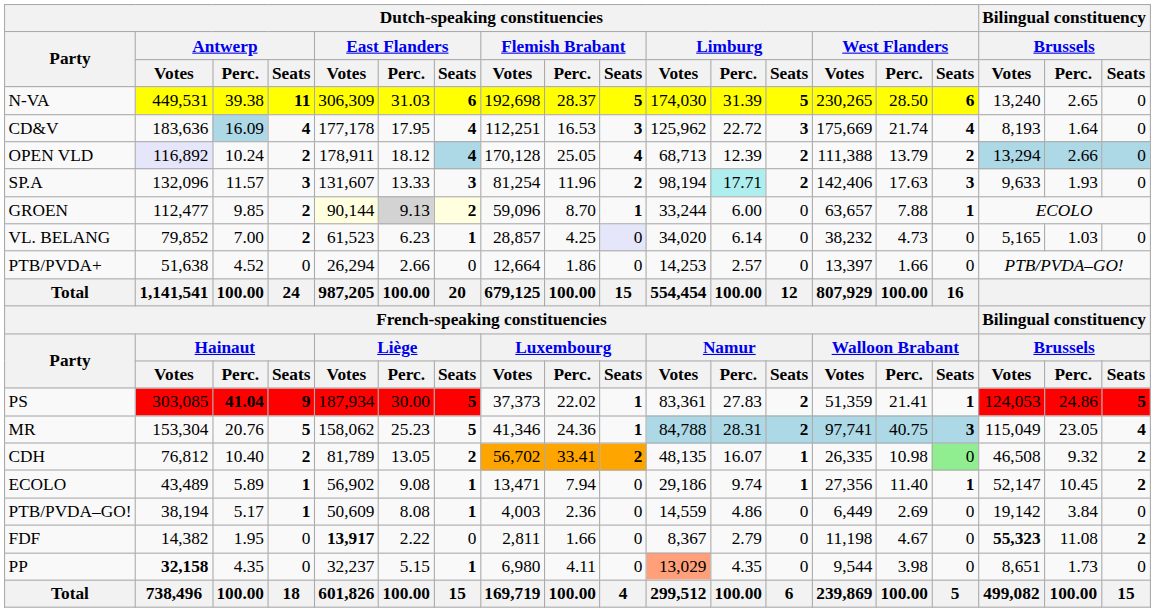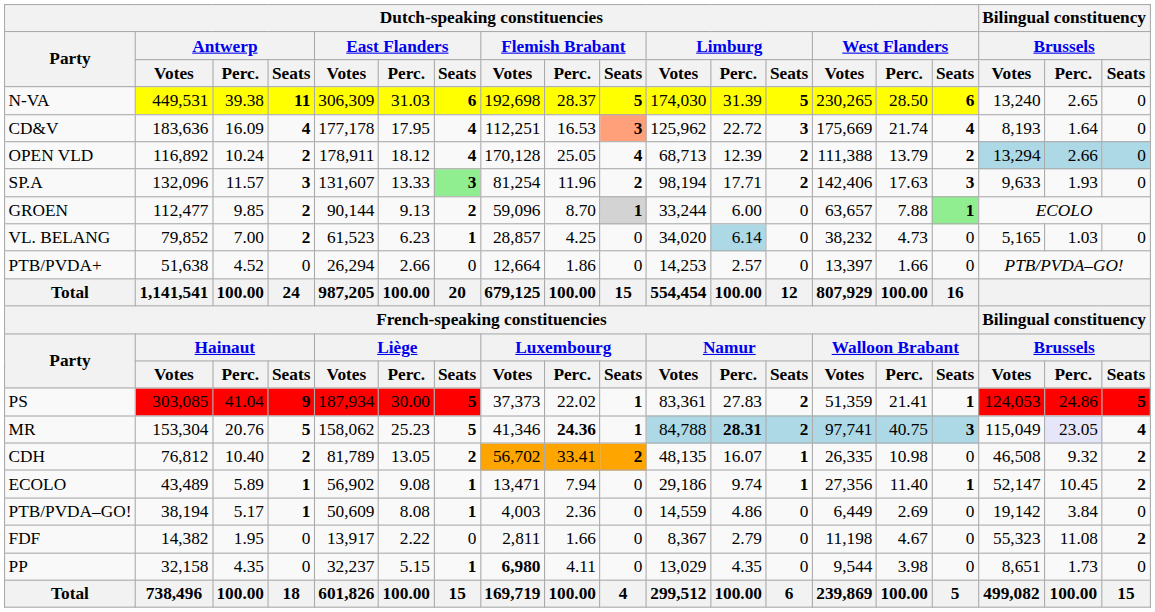(245, 127) lightblue background -> (245, 127) no background
(638, 127) no background -> (638, 127) lightsalmon background
(181, 155) lavender background -> (181, 155) no background
(472, 155) lightblue background -> (472, 155) no background
(472, 182) no background -> (472, 182) lightgreen background
(743, 182) paleturquoise background -> (743, 182) no background
(351, 210) lightyellow background -> (351, 210) no background
(415, 210) lightgrey background -> (415, 210) no background
(472, 210) lightyellow background -> (472, 210) no background
(638, 210) no background -> (638, 210) lightgrey background
(970, 210) no background -> (970, 210) lightgreen background
(638, 237) lavender background -> (638, 237) no background
(747, 237) no background -> (747, 237) lightblue background
(245, 401) bold -> (245, 401) normal
(577, 429) normal -> (577, 429) bold
(743, 429) normal -> (743, 429) bold
(1079, 429) no background -> (1079, 429) lavender background
(970, 456) lightgreen background -> (970, 456) no background
(351, 538) bold -> (351, 538) normal
(1017, 538) bold -> (1017, 538) normal
(185, 566) bold -> (185, 566) normal
(521, 566) normal -> (521, 566) bold
(683, 566) lightsalmon background -> (683, 566) no background
